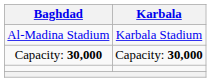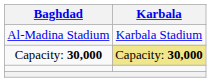(159, 55) no background -> (159, 55) khaki background
